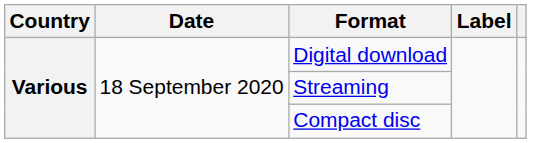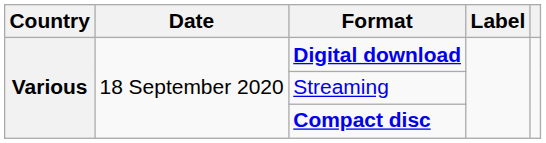(370, 54) normal -> (377, 54) bold
(357, 120) normal -> (362, 120) bold
